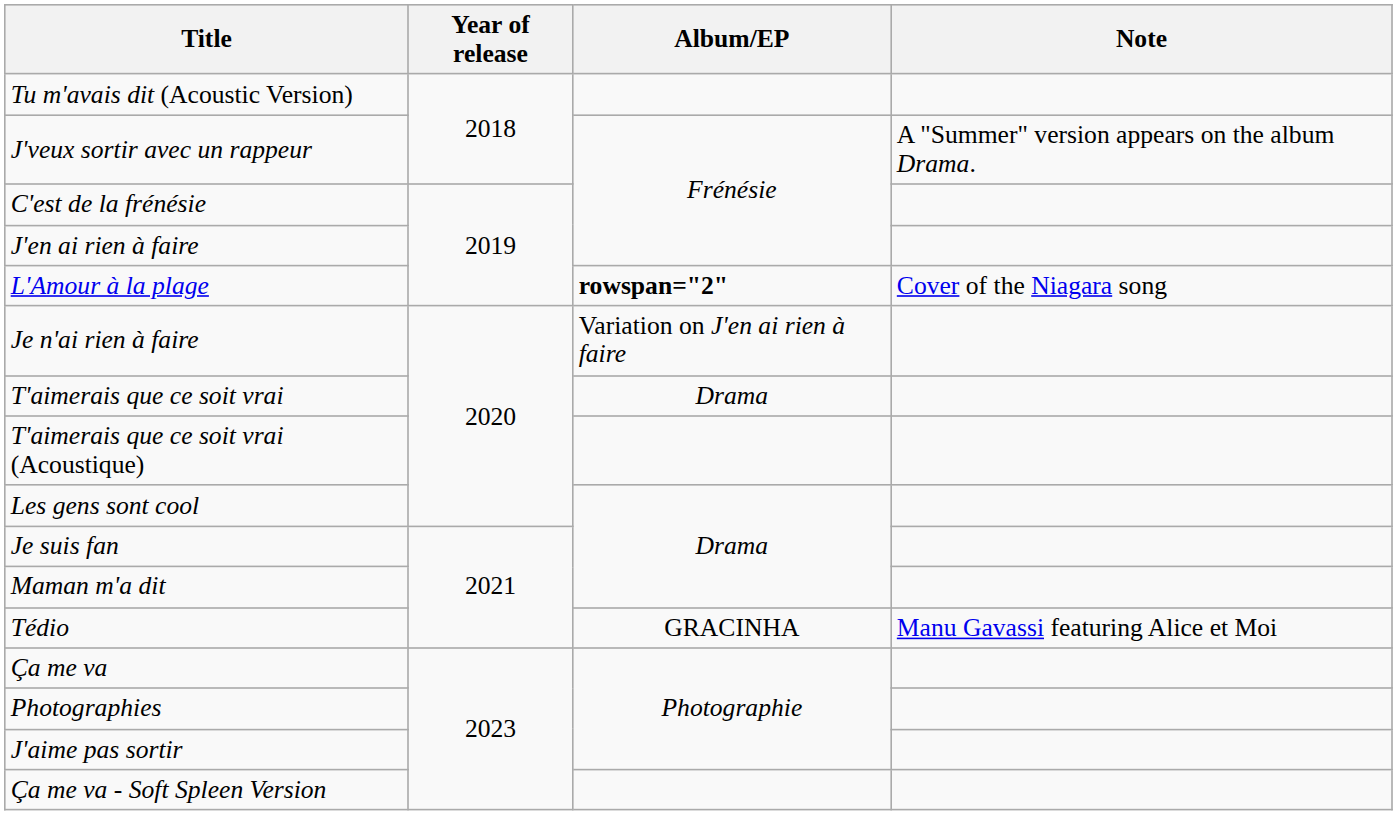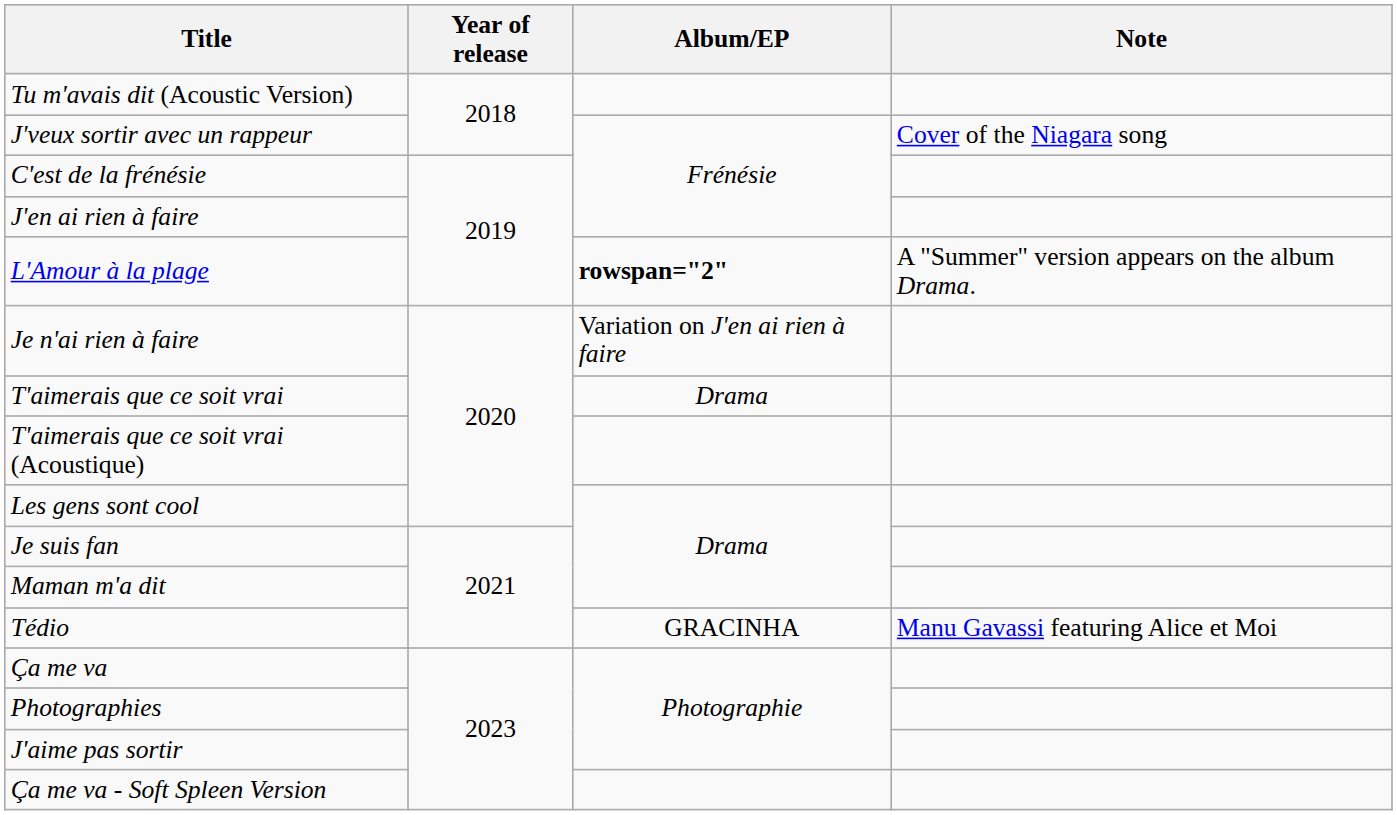(1116, 149) A "Summer" version appears on the album Drama. -> (1032, 134) Cover of the Niagara song
(1032, 285) Cover of the Niagara song -> (1116, 270) A "Summer" version appears on the album Drama.
